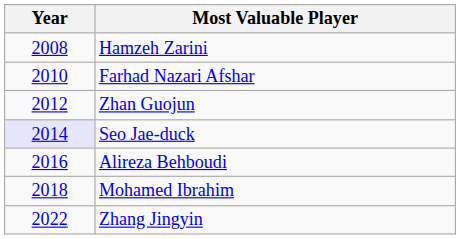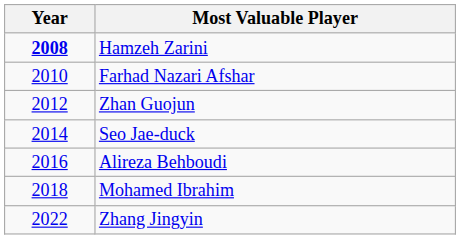(50, 47) normal -> (50, 47) bold
(50, 133) lavender background -> (50, 133) no background
